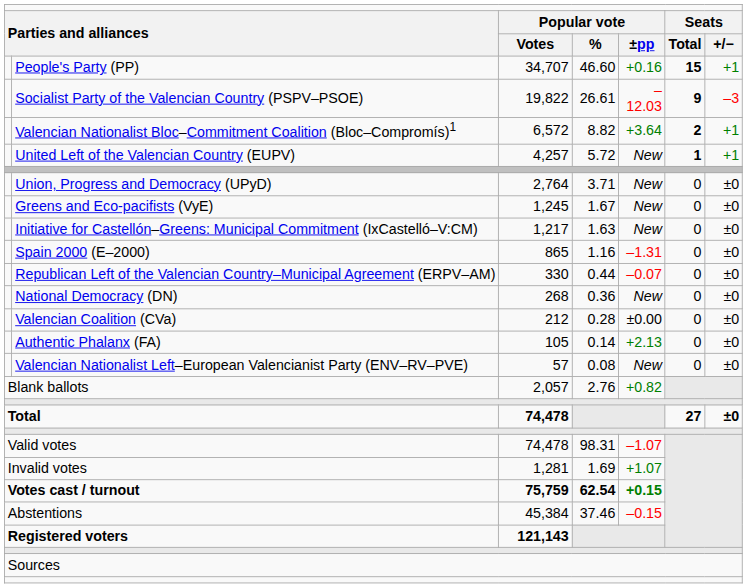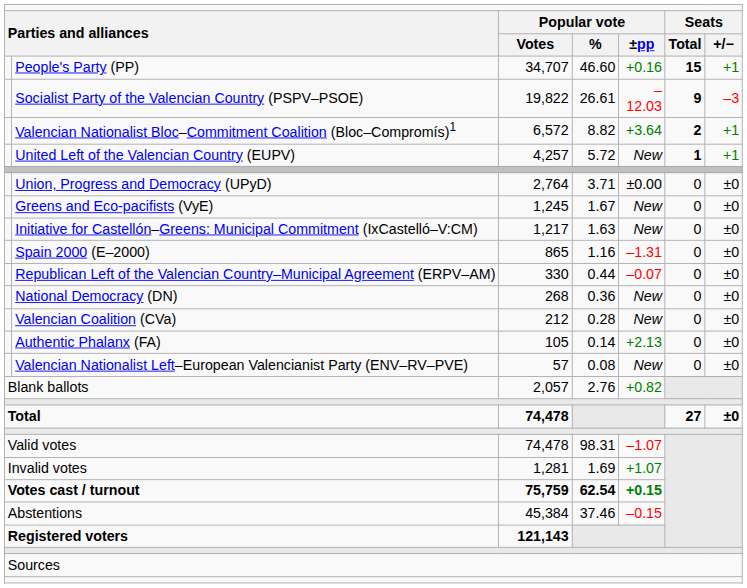(648, 184) New -> (644, 184) ±0.00
(644, 319) ±0.00 -> (648, 319) New
